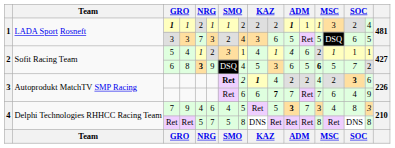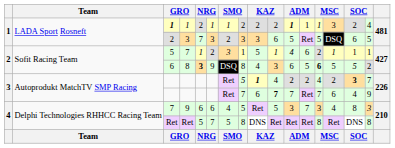(172, 38) 3 -> (172, 38) 2
(243, 38) 4 -> (243, 38) 3
(187, 52) 4 -> (187, 52) 7
(258, 52) 4 -> (258, 52) 5
(243, 66) 4 -> (243, 66) 8
(258, 66) 5 -> (258, 66) 4
(355, 66) 7 -> (355, 66) 5
(228, 80) bold -> (228, 80) normal
(243, 80) 2 -> (243, 80) 5
(369, 80) 6 -> (369, 80) 7
(243, 94) 6 -> (243, 94) 7
(201, 108) 4 -> (201, 108) 6
(292, 108) bold -> (292, 108) normal
